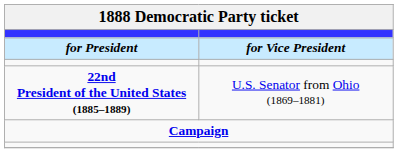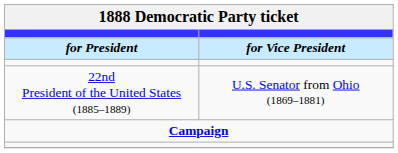(102, 93) bold -> (102, 93) normal
